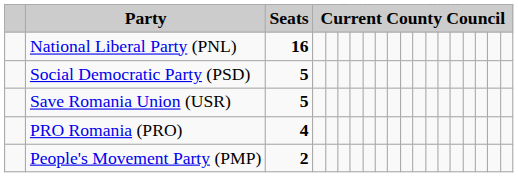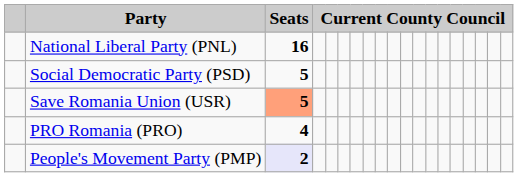(304, 102) no background -> (304, 102) lightsalmon background
(304, 158) no background -> (304, 158) lavender background
